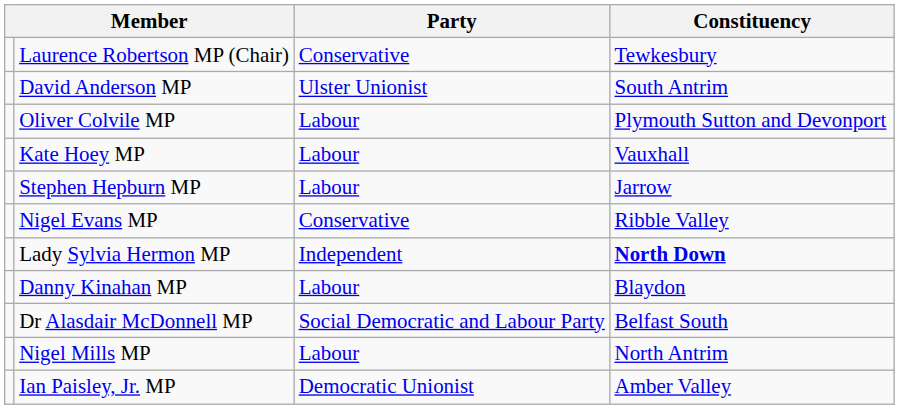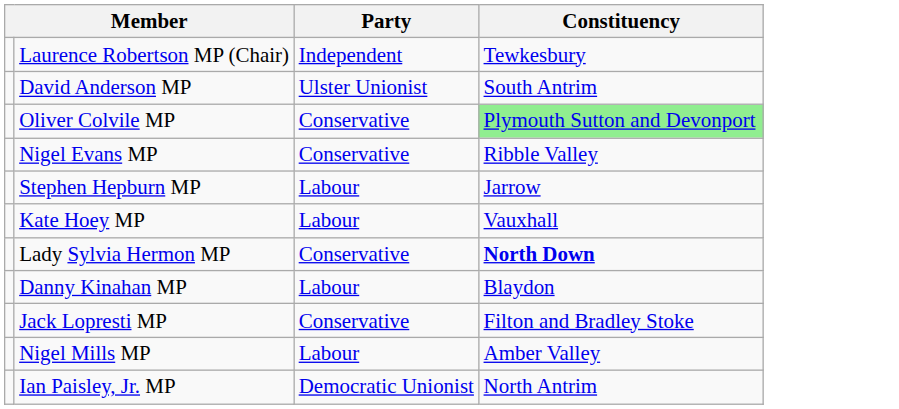(354, 54) Conservative -> (350, 54) Independent
(329, 120) Labour -> (354, 120) Conservative
(750, 120) no background -> (620, 120) lightgreen background
rows swapped: (88, 220) <-> (82, 154)
(350, 253) Independent -> (354, 253) Conservative
+ row: (93, 320)
- row: (136, 320)
(671, 353) North Antrim -> (542, 353) Amber Valley
(673, 386) Amber Valley -> (540, 386) North Antrim
